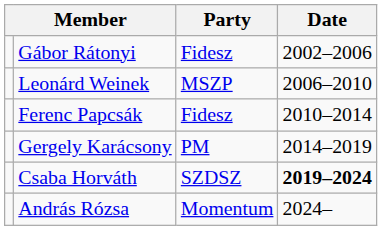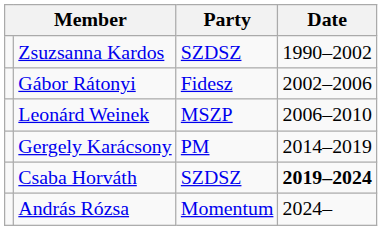+ row: (91, 51)
- row: (80, 114)
